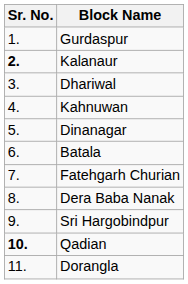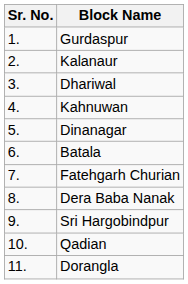(14, 61) bold -> (14, 61) normal
(18, 244) bold -> (18, 244) normal
